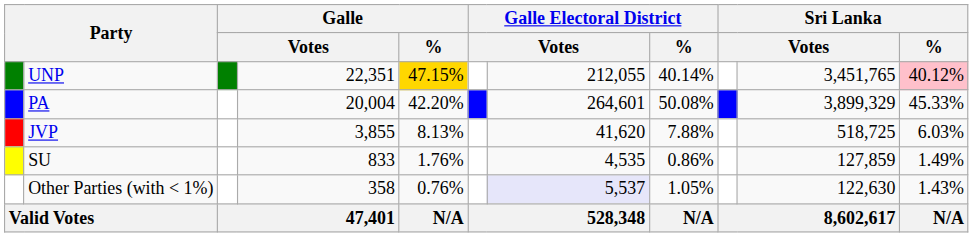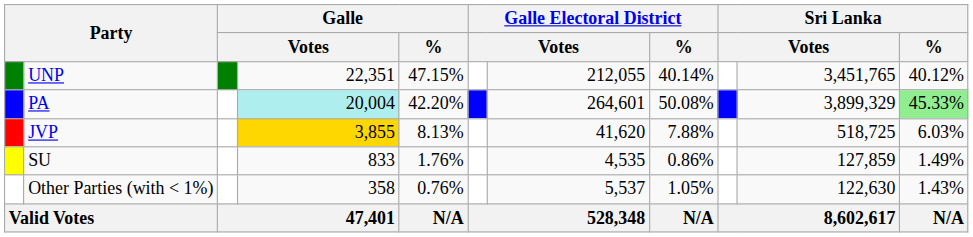(436, 75) gold background -> (436, 75) no background
(936, 75) pink background -> (936, 75) no background
(370, 103) no background -> (370, 103) paleturquoise background
(936, 103) no background -> (936, 103) lightgreen background
(375, 132) no background -> (375, 132) gold background
(625, 189) lavender background -> (625, 189) no background
